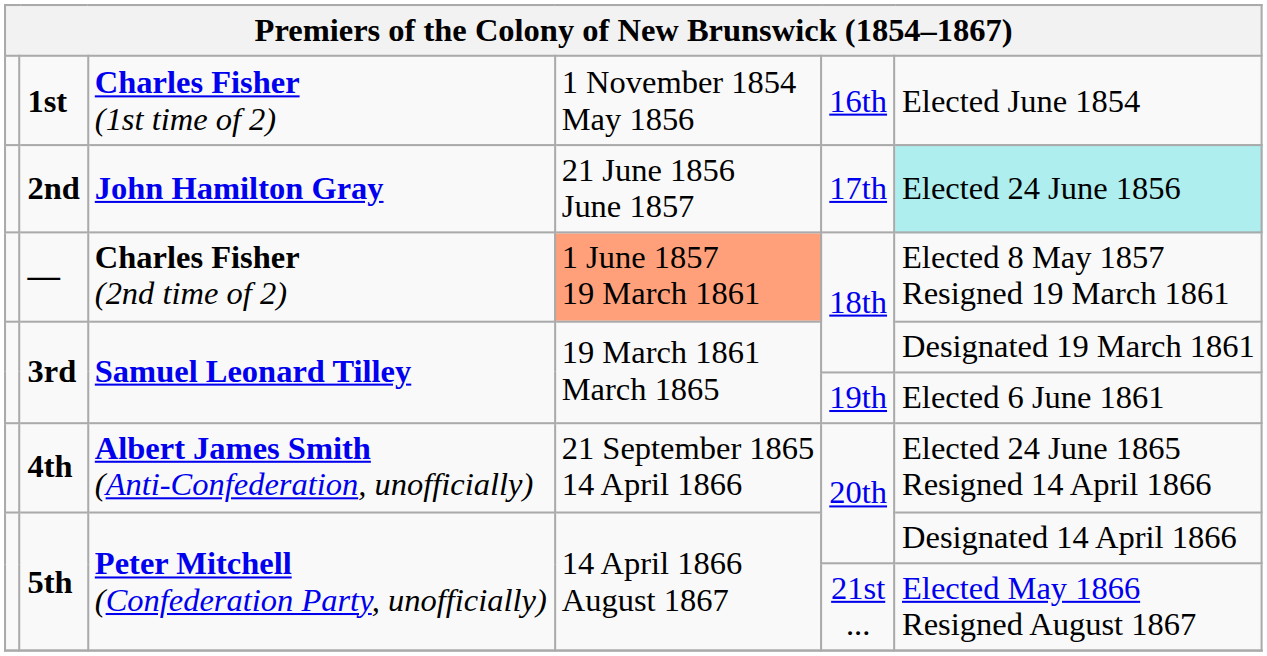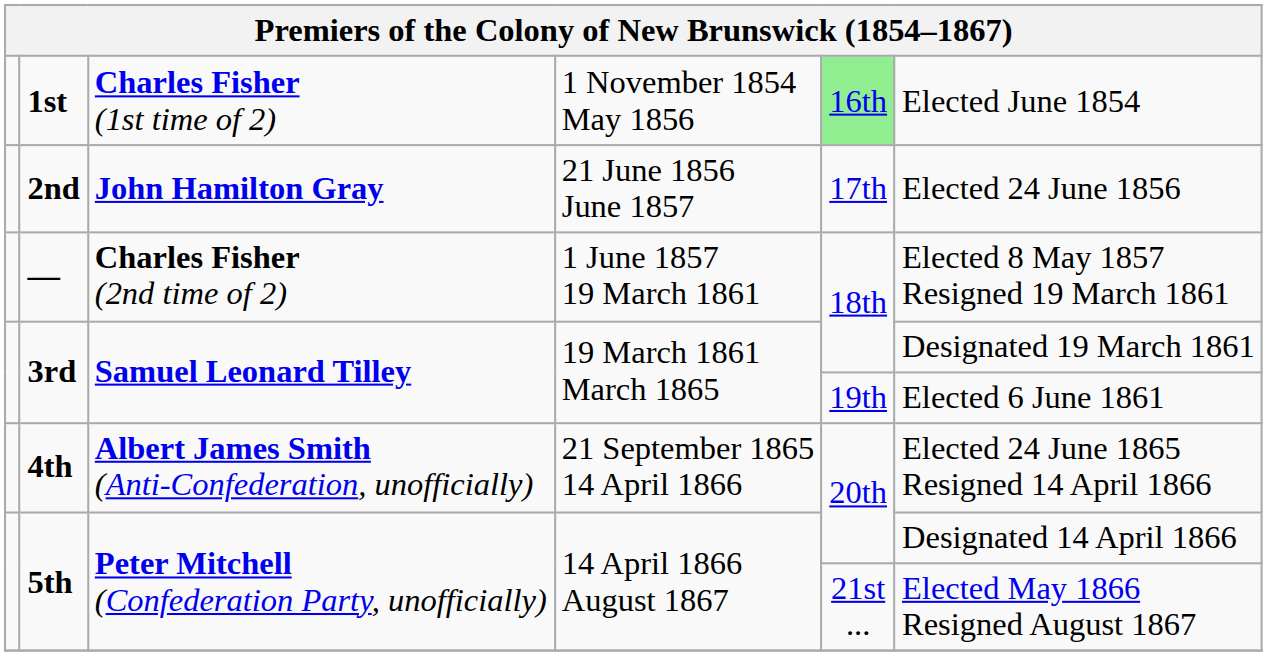(858, 100) no background -> (858, 100) lightgreen background
(1041, 188) paleturquoise background -> (1041, 188) no background
(661, 276) lightsalmon background -> (661, 276) no background
